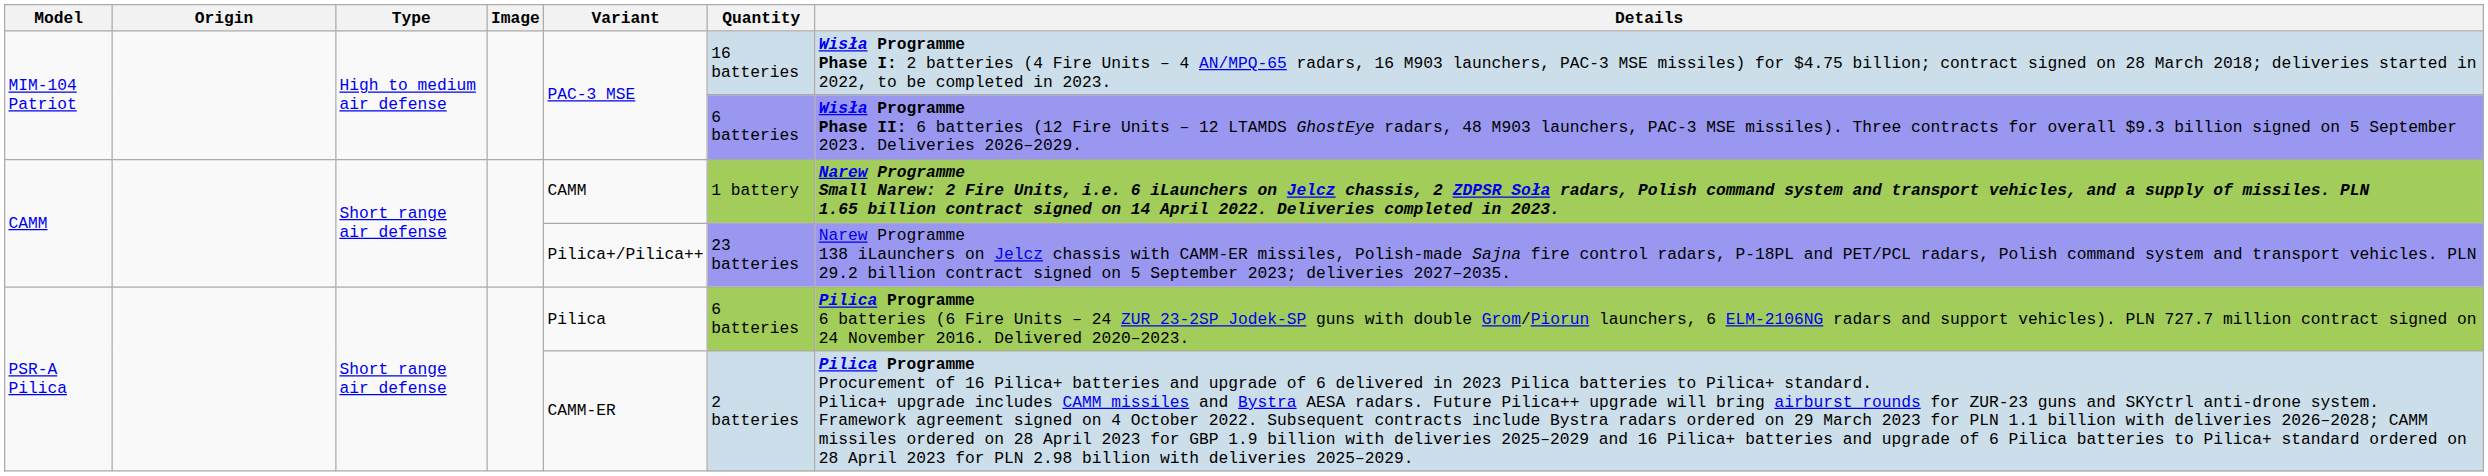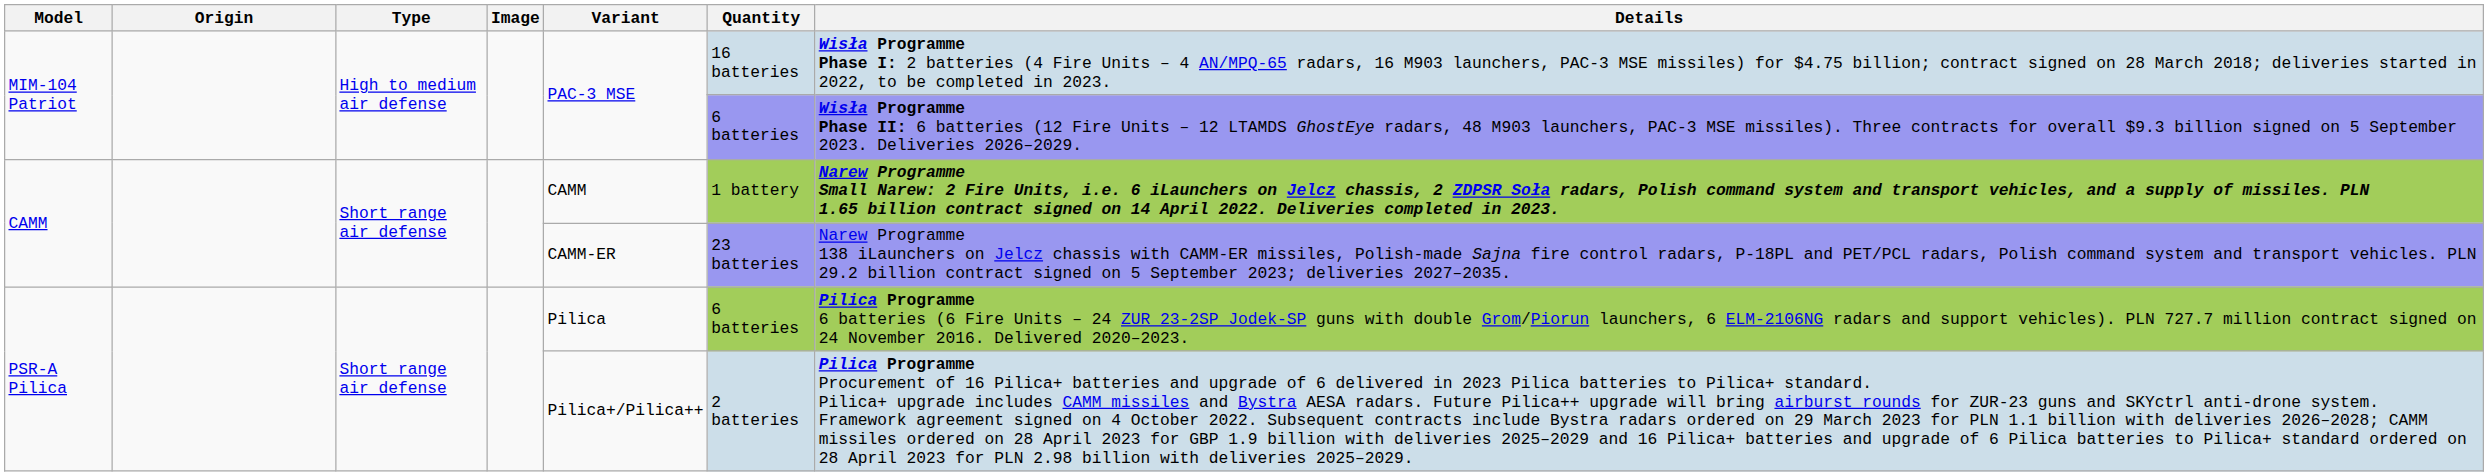(626, 255) Pilica+/Pilica++ -> (582, 255) CAMM-ER
(582, 411) CAMM-ER -> (626, 411) Pilica+/Pilica++
